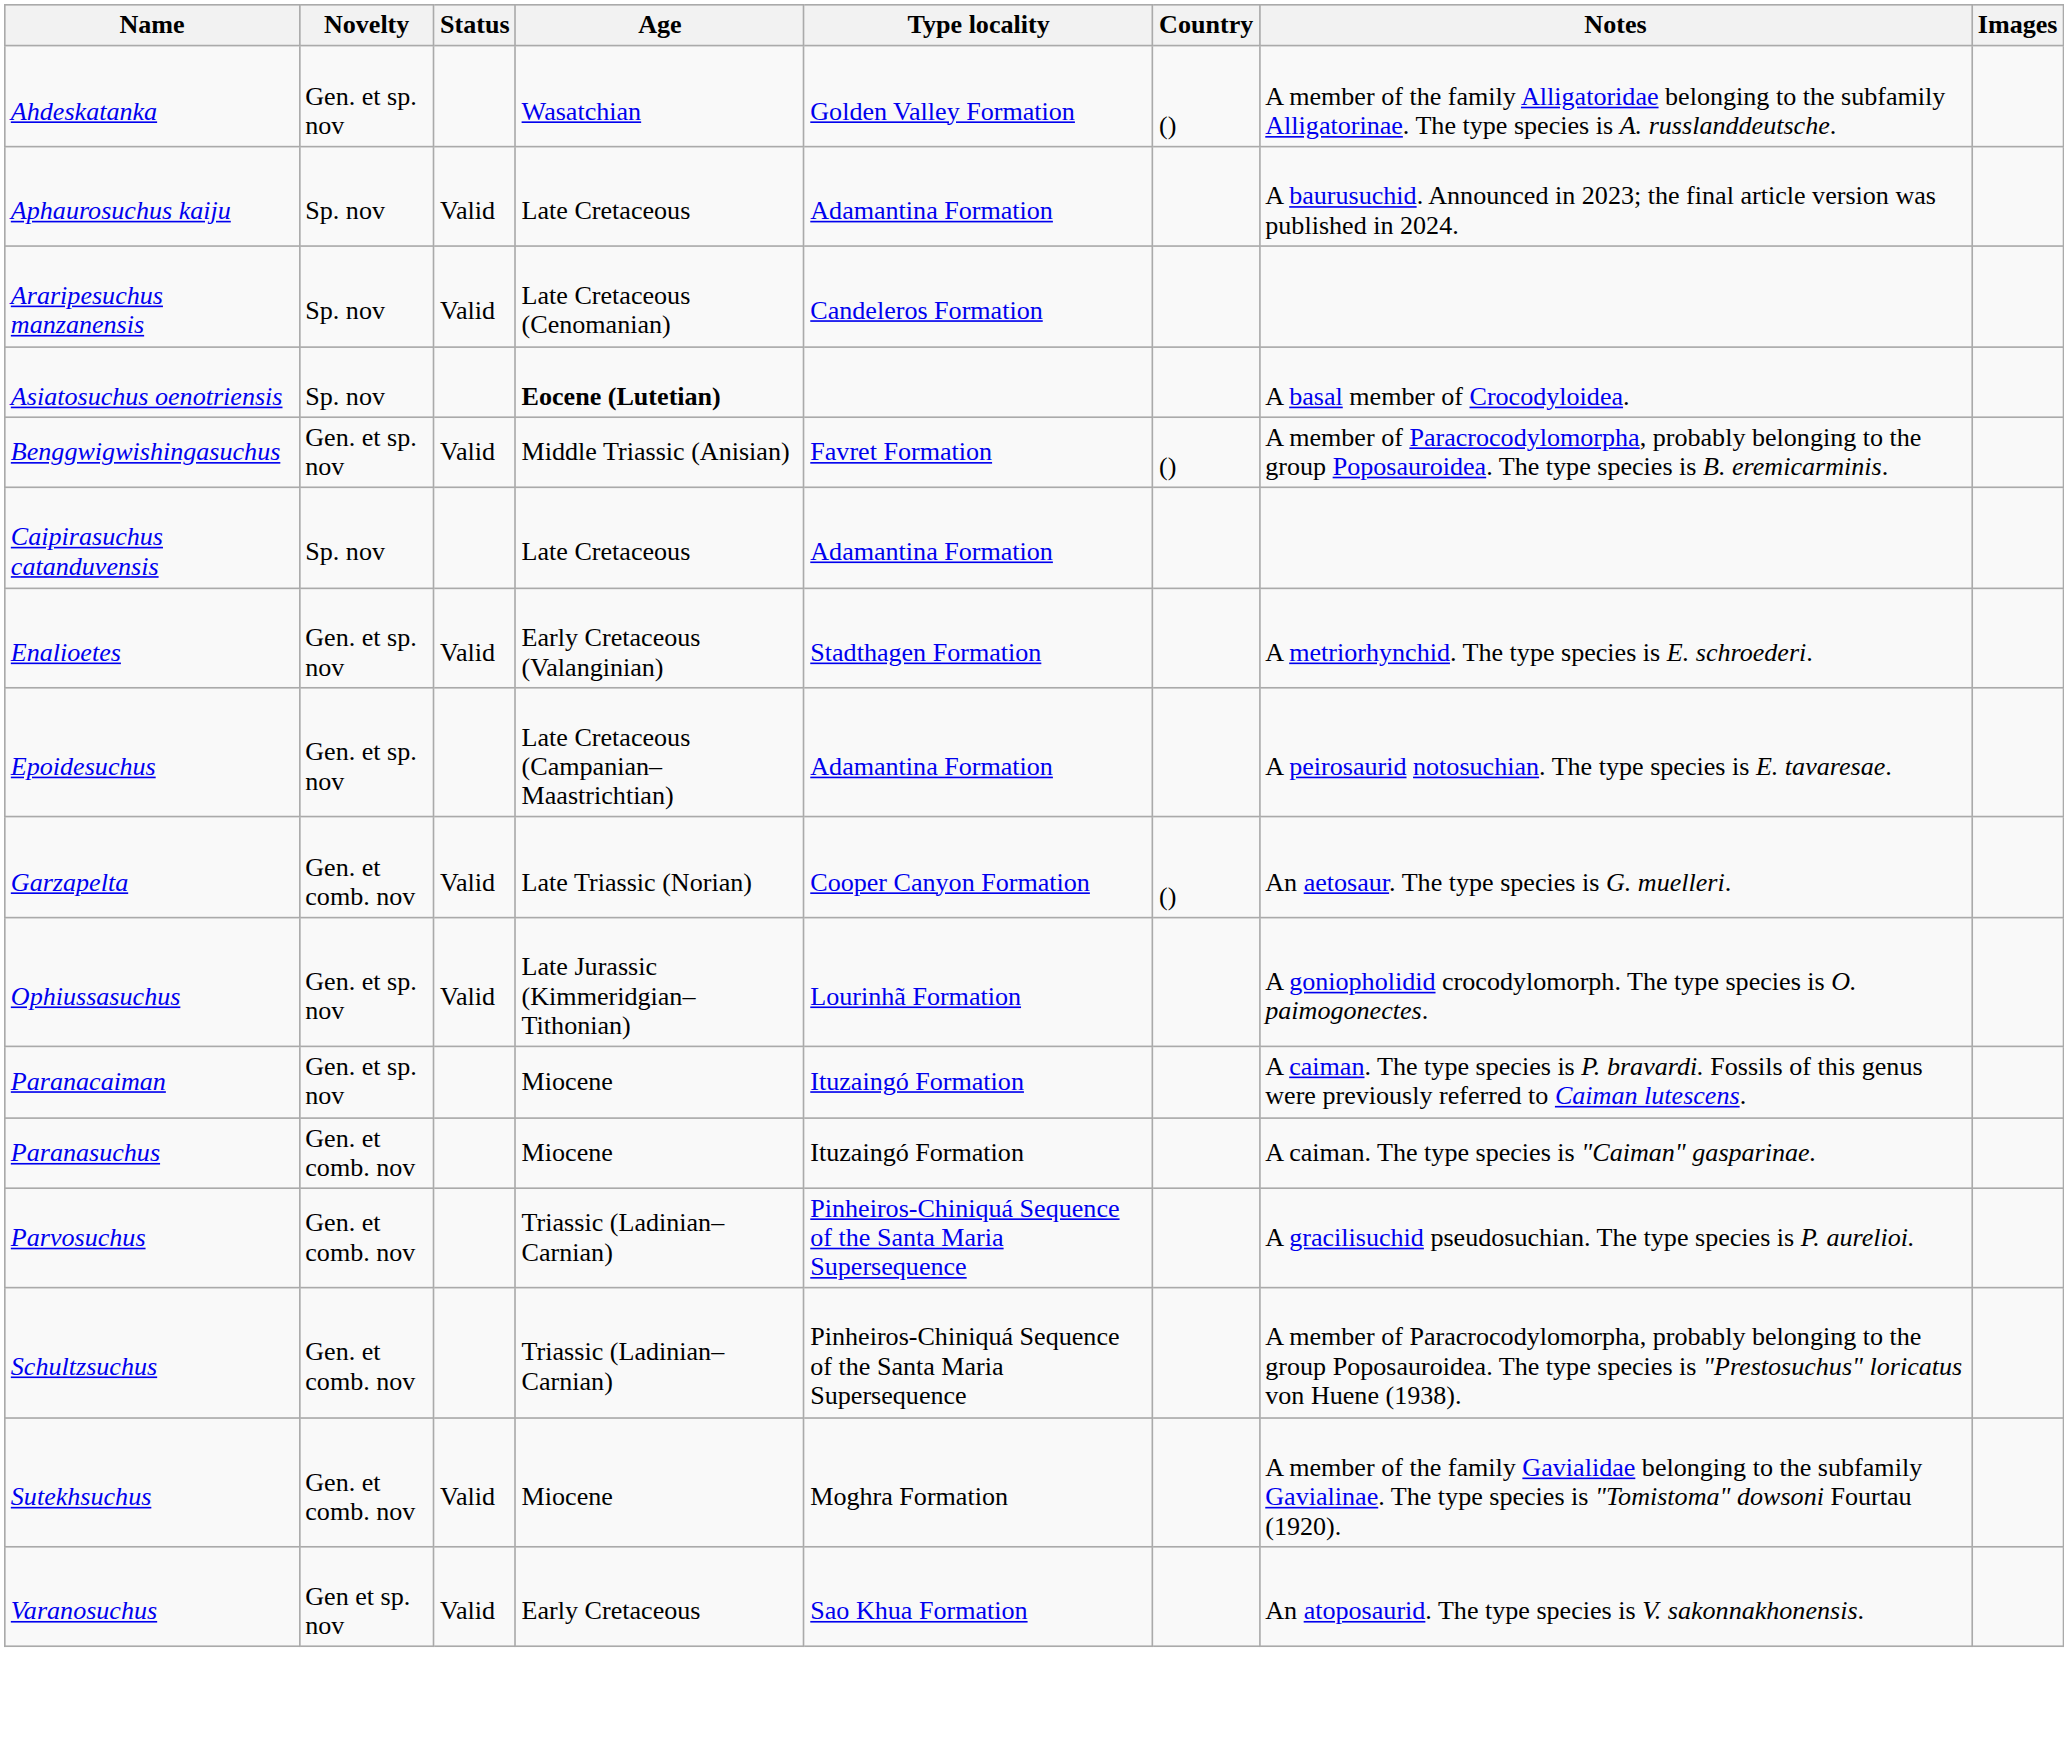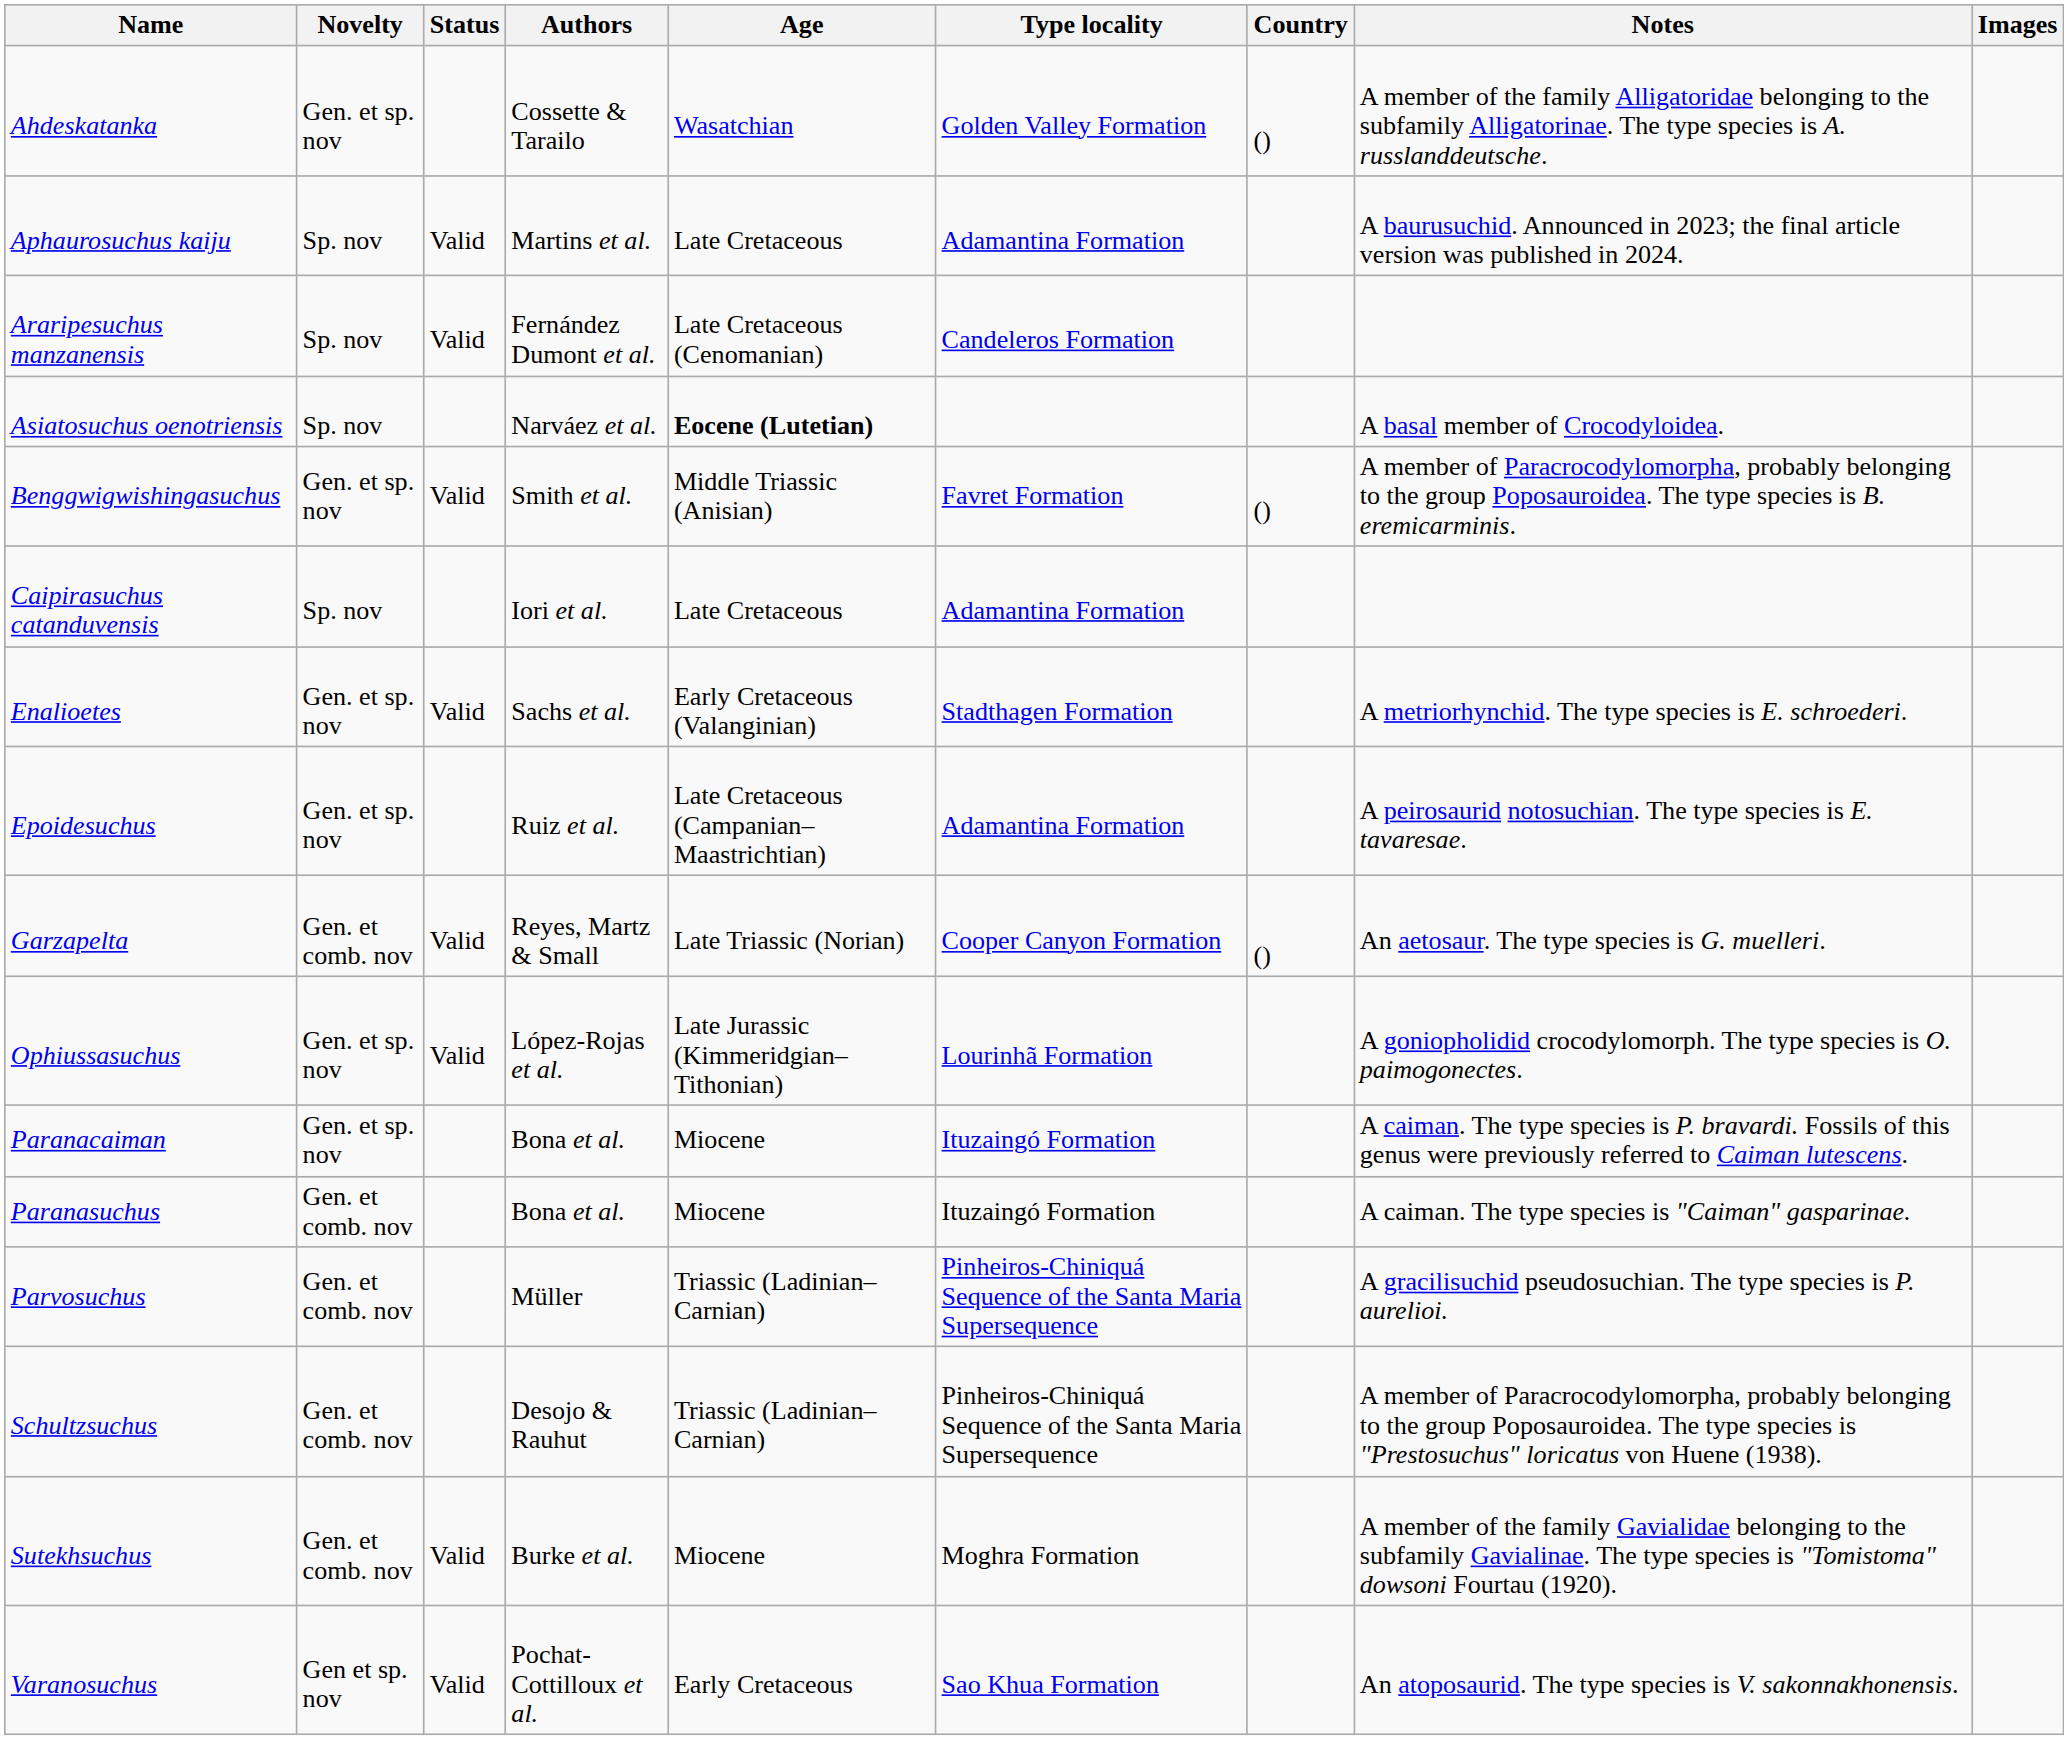+ column: (587, 25)
